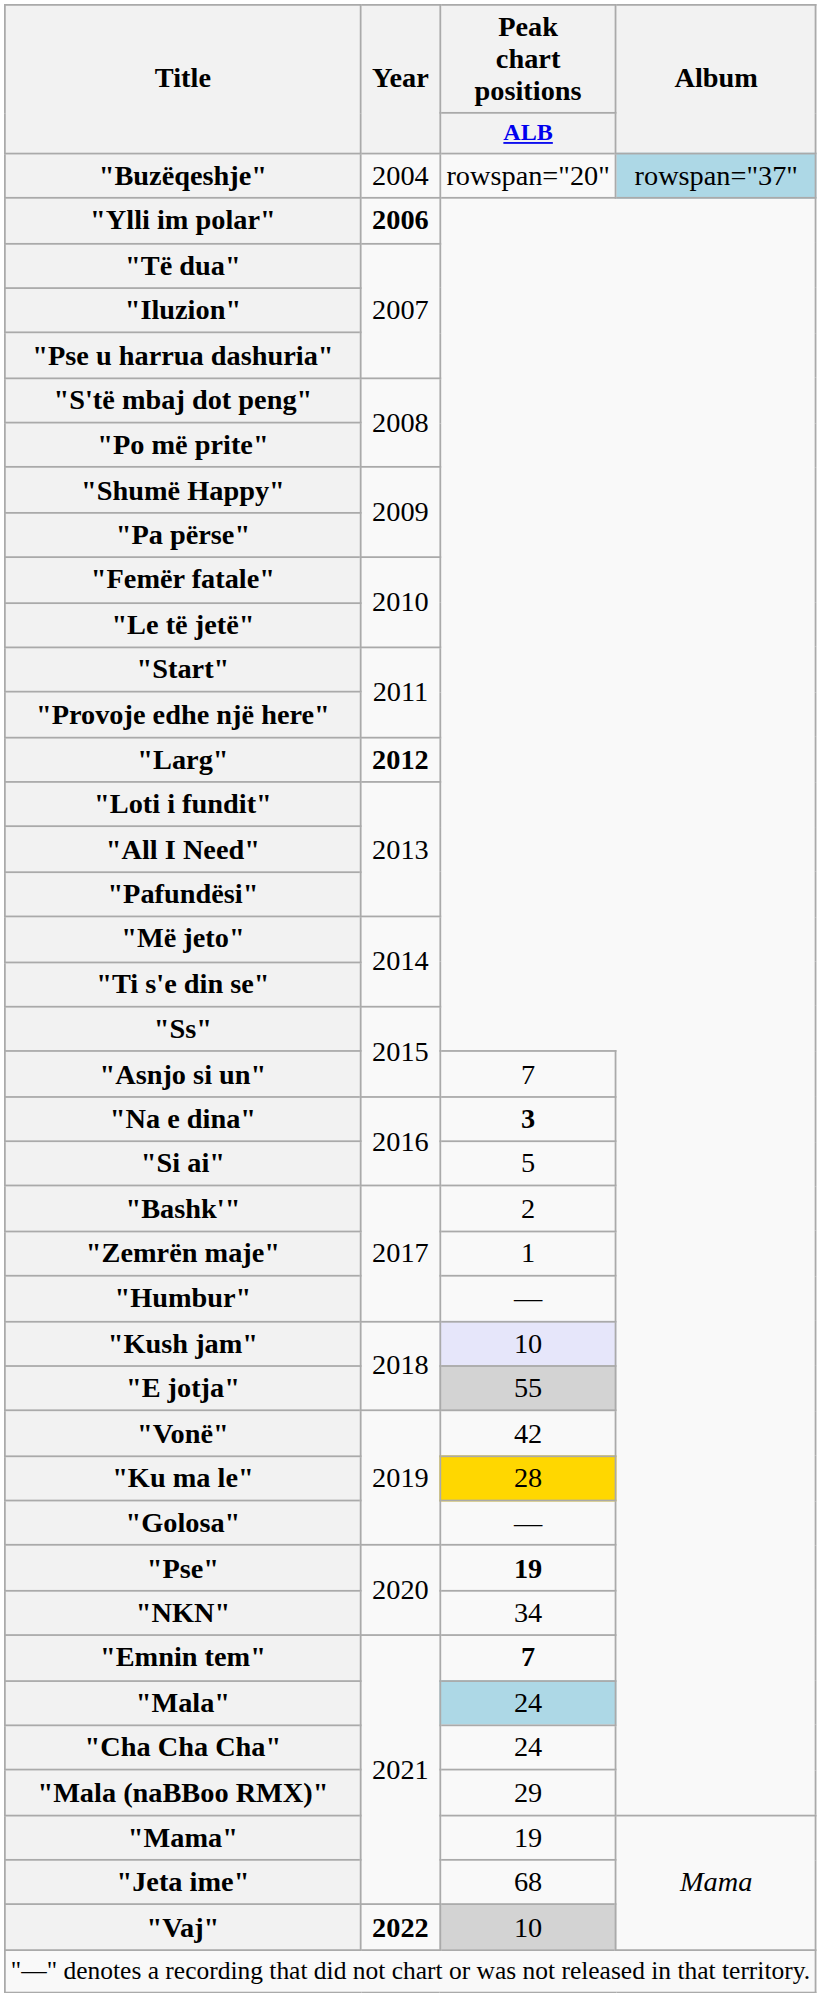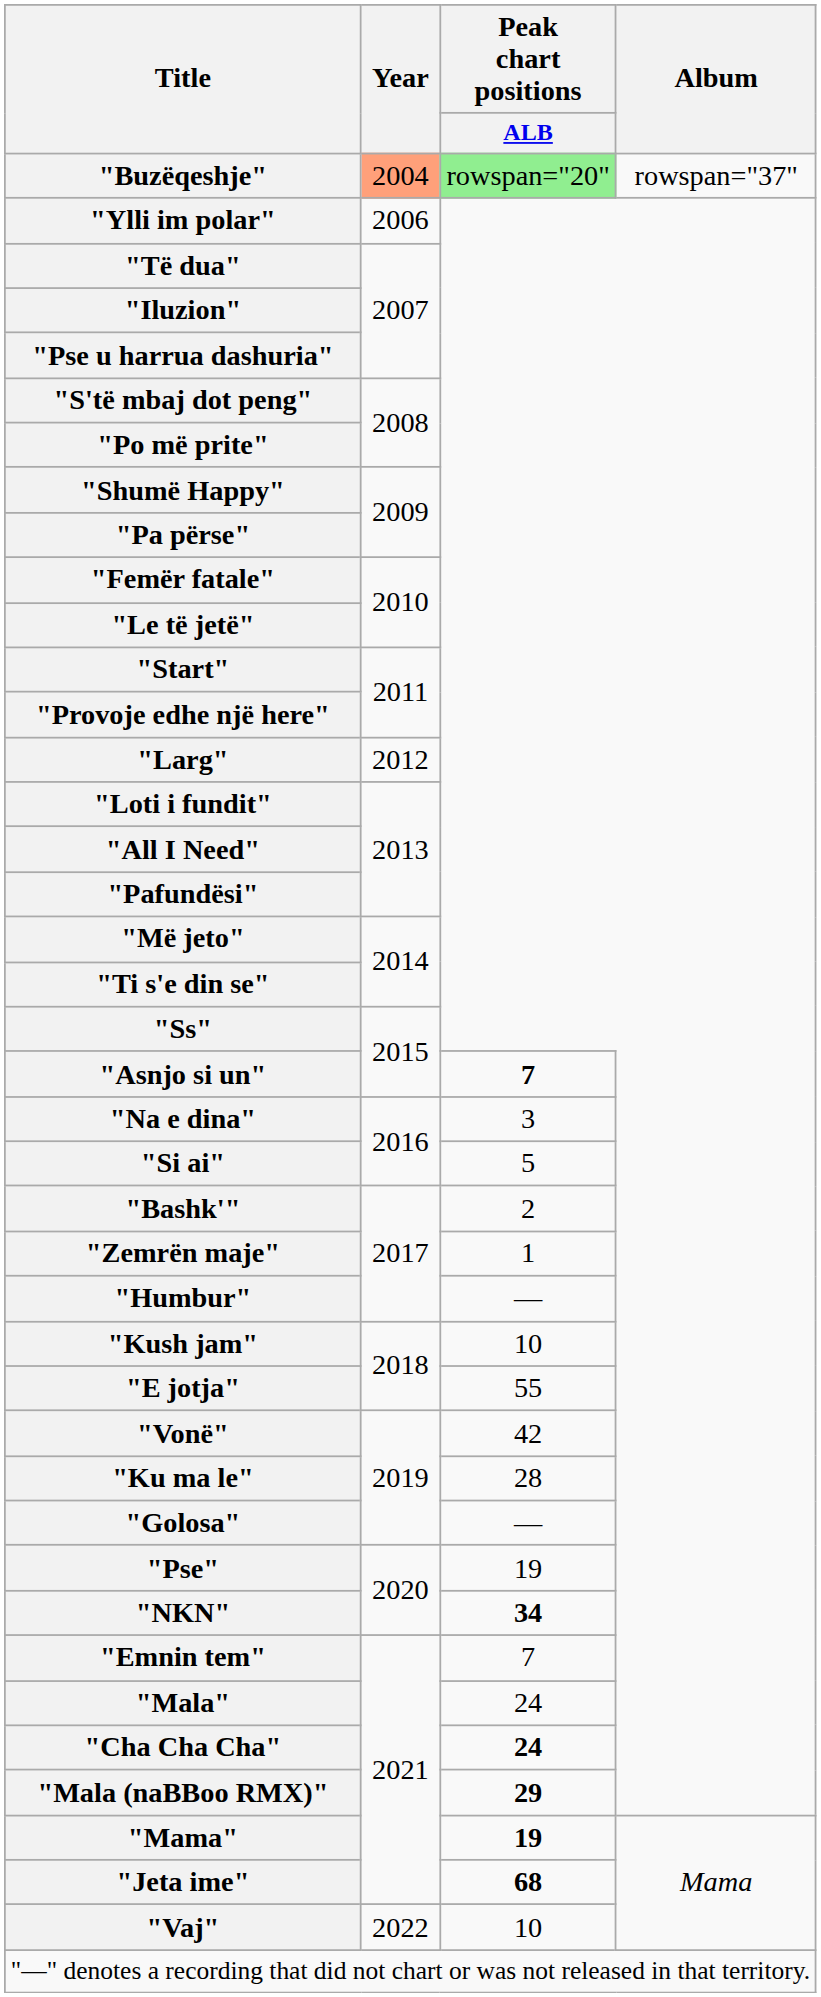(400, 175) no background -> (400, 175) lightsalmon background
(528, 175) no background -> (528, 175) lightgreen background
(716, 175) lightblue background -> (716, 175) no background
(400, 220) bold -> (400, 220) normal
(400, 759) bold -> (400, 759) normal
(528, 1073) normal -> (528, 1073) bold
(528, 1118) bold -> (528, 1118) normal
(528, 1343) lavender background -> (528, 1343) no background
(528, 1387) lightgrey background -> (528, 1387) no background
(528, 1477) gold background -> (528, 1477) no background
(528, 1567) bold -> (528, 1567) normal
(528, 1612) normal -> (528, 1612) bold
(528, 1657) bold -> (528, 1657) normal
(528, 1702) lightblue background -> (528, 1702) no background
(528, 1747) normal -> (528, 1747) bold
(528, 1792) normal -> (528, 1792) bold
(528, 1837) normal -> (528, 1837) bold
(528, 1882) normal -> (528, 1882) bold
(400, 1926) bold -> (400, 1926) normal
(528, 1926) lightgrey background -> (528, 1926) no background
